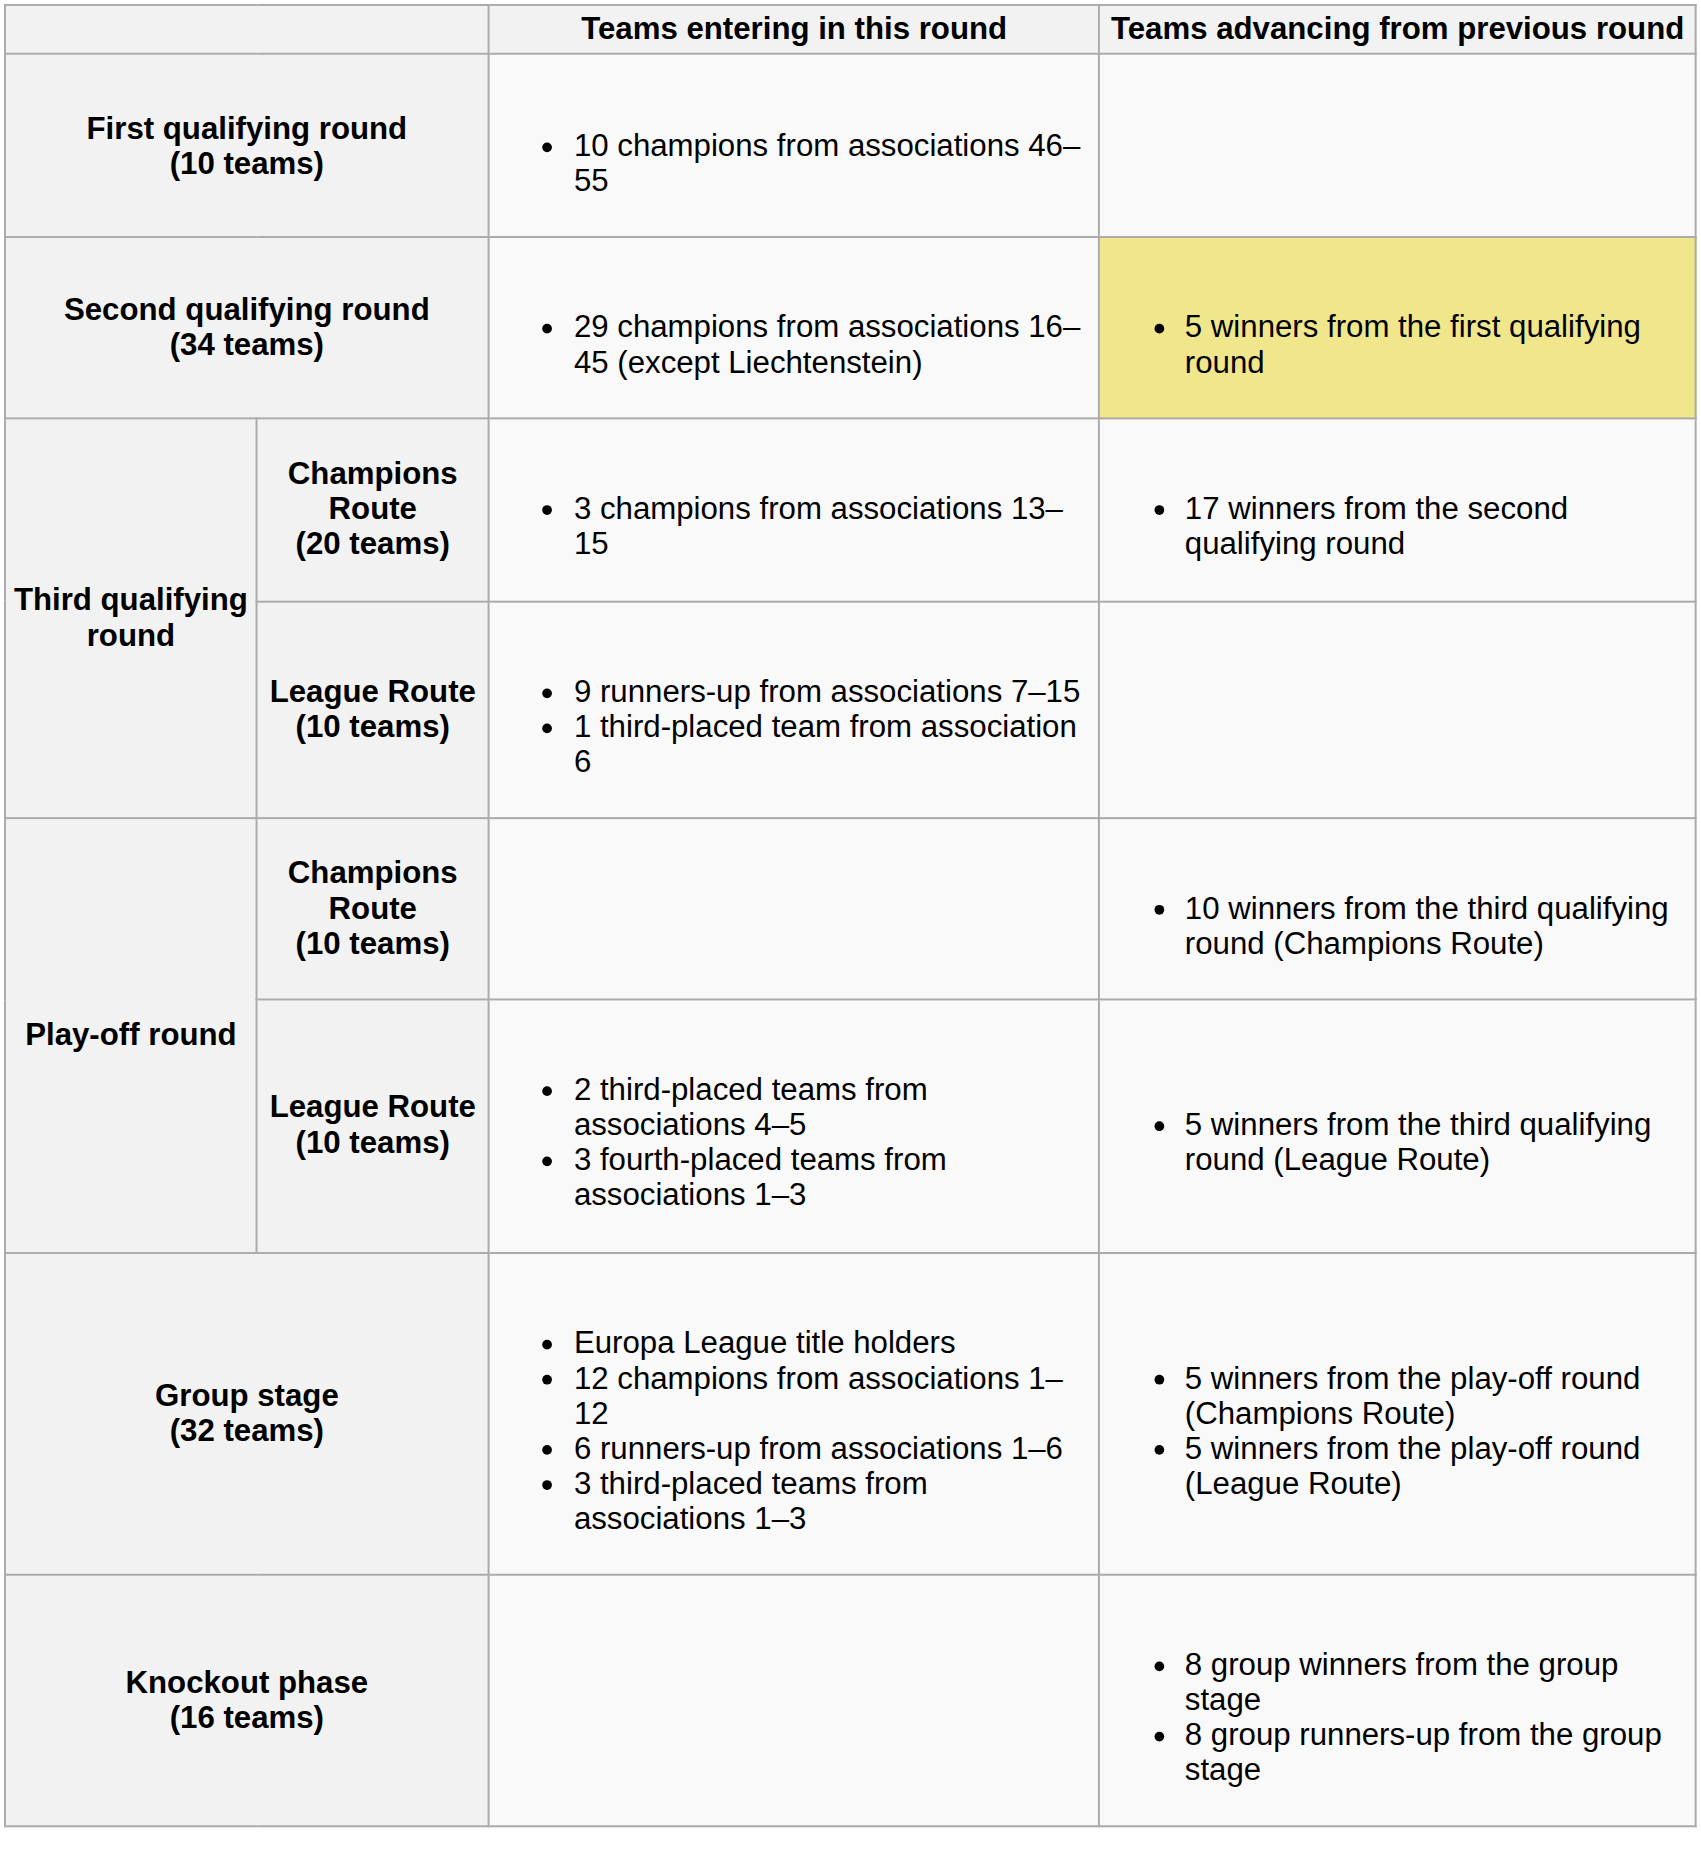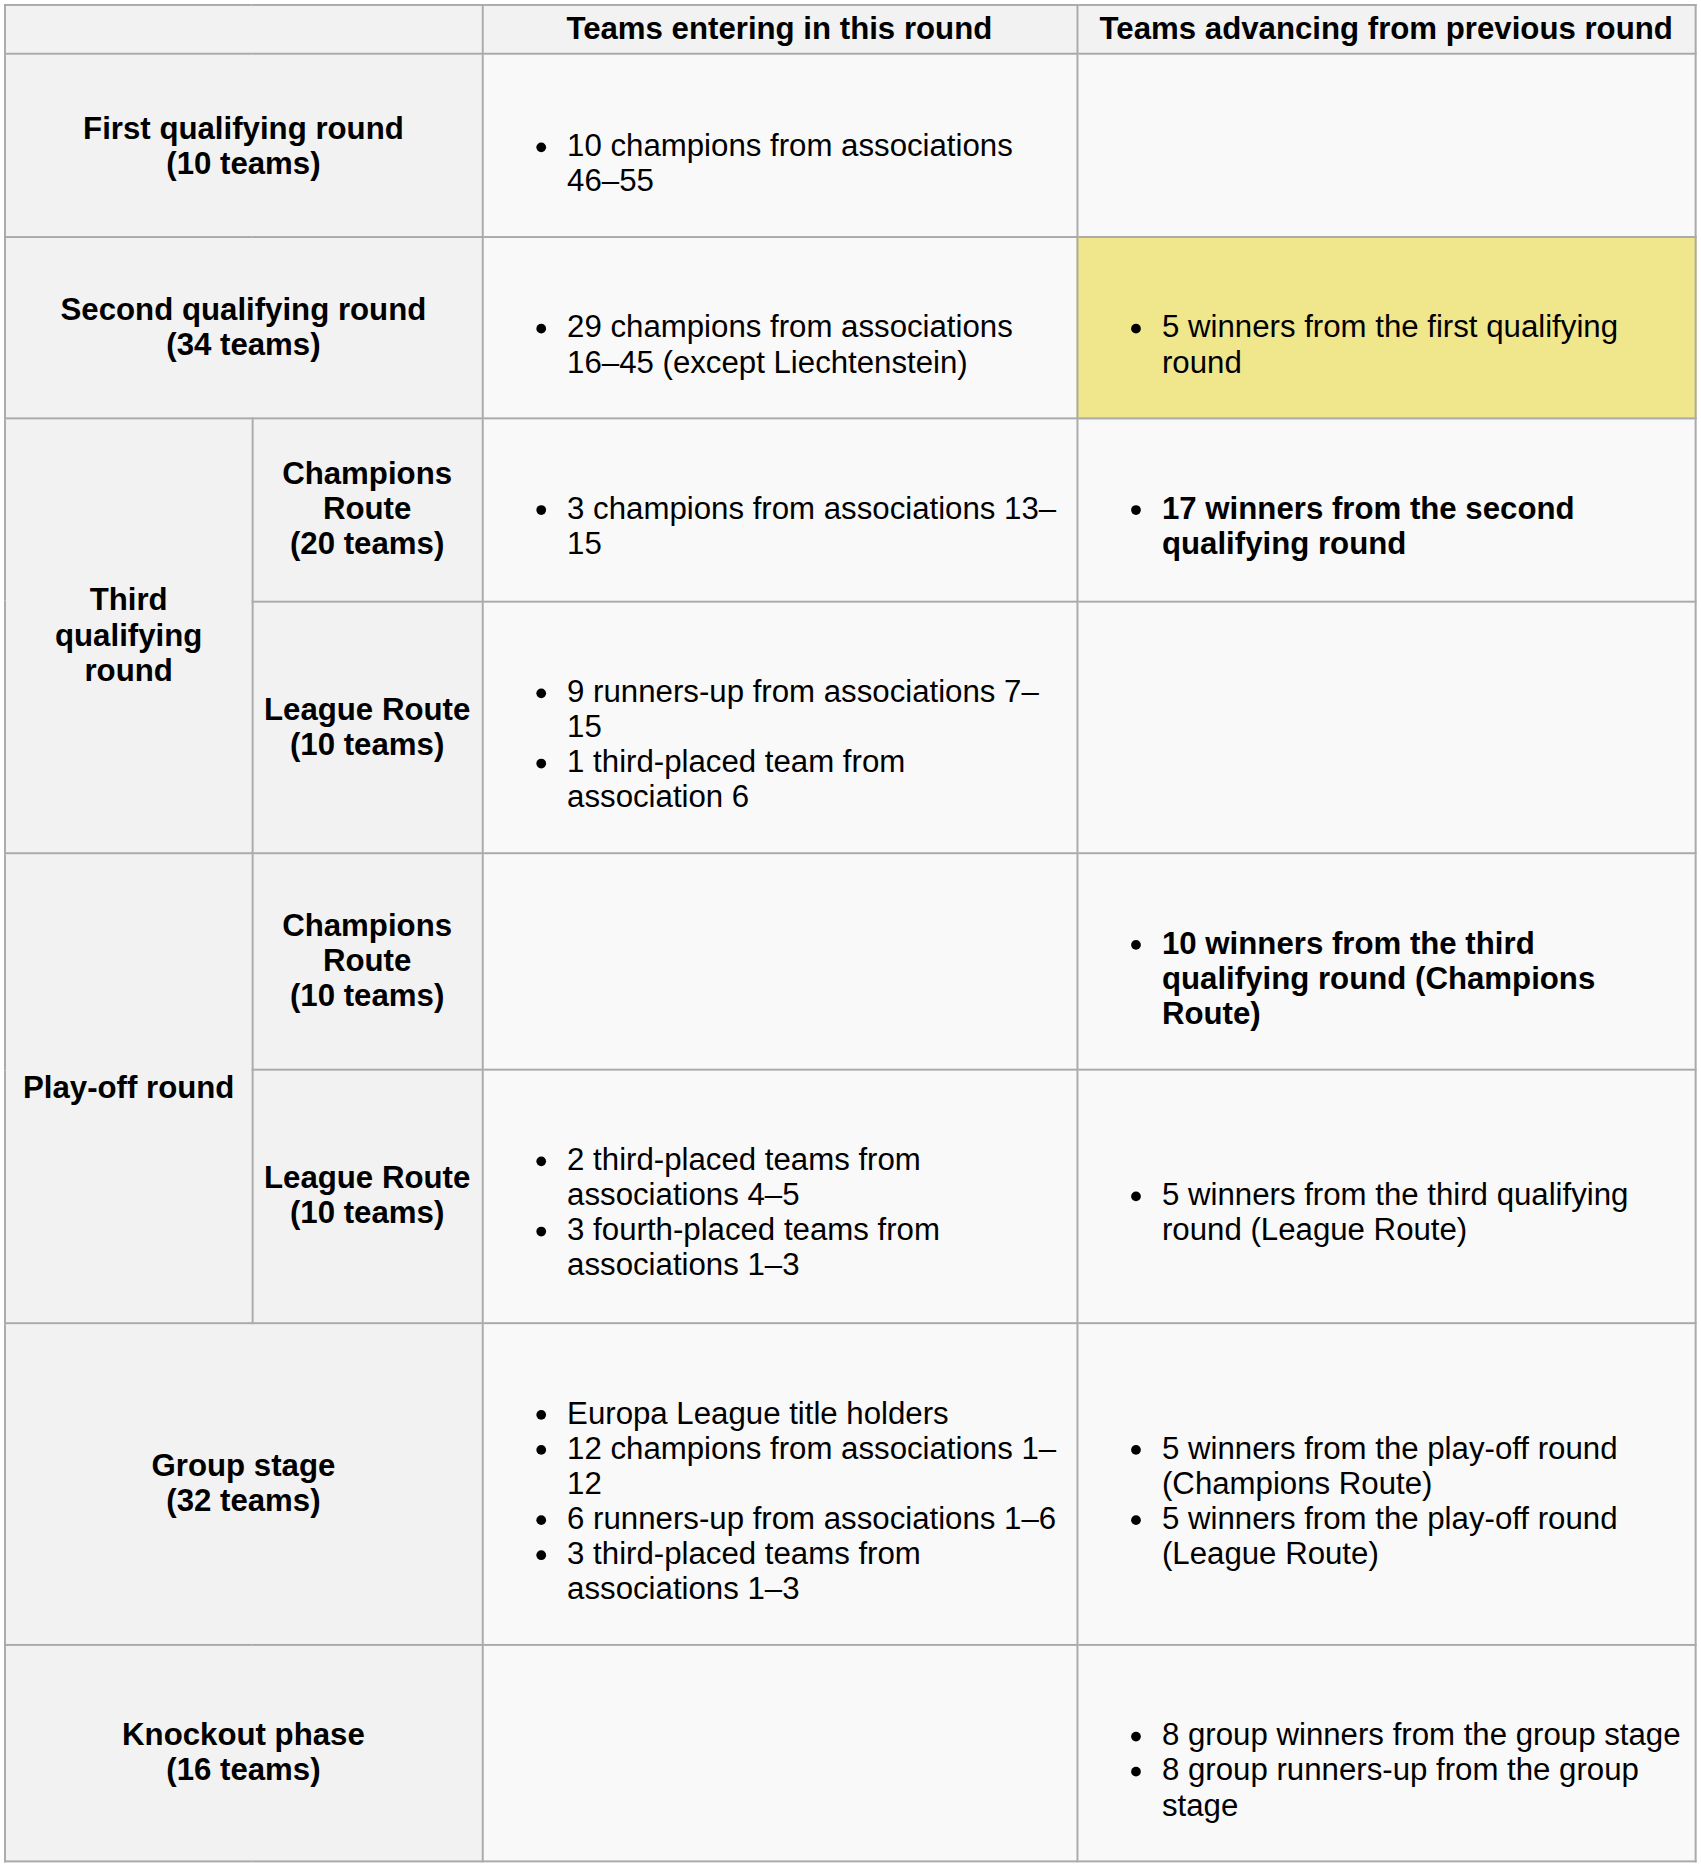(1398, 527) normal -> (1386, 527) bold
(1398, 926) normal -> (1386, 979) bold
